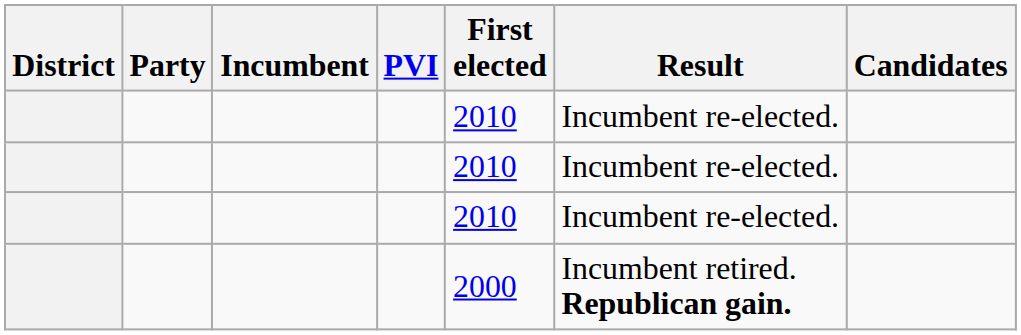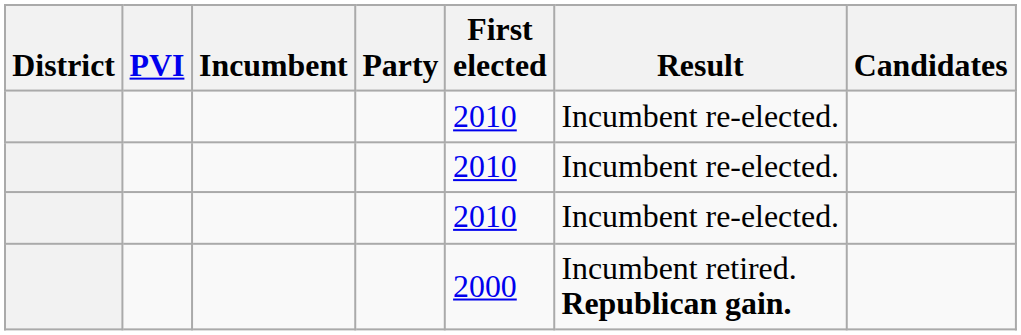columns swapped: (411, 65) <-> (168, 65)
